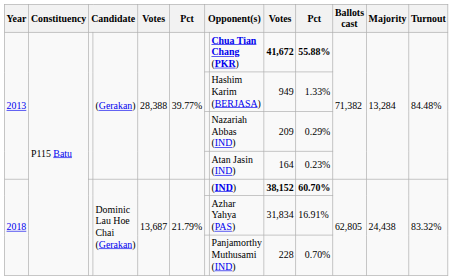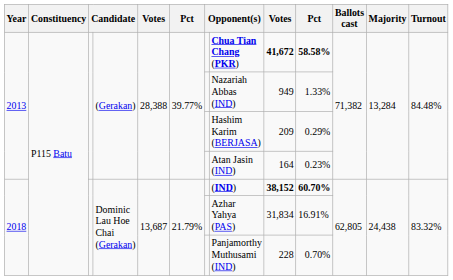(314, 52) 55.88% -> (314, 52) 58.58%
(236, 92) Hashim Karim (BERJASA) -> (229, 92) Nazariah Abbas (IND)
(229, 131) Nazariah Abbas (IND) -> (236, 131) Hashim Karim (BERJASA)
